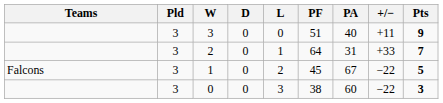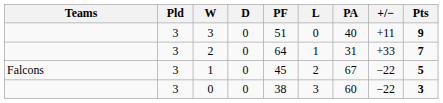columns swapped: (281, 13) <-> (316, 13)
